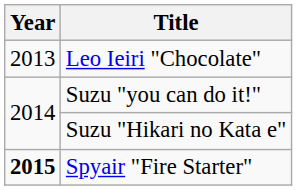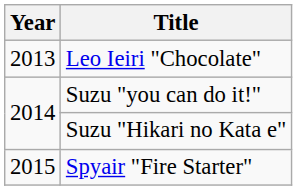(33, 166) bold -> (33, 166) normal
